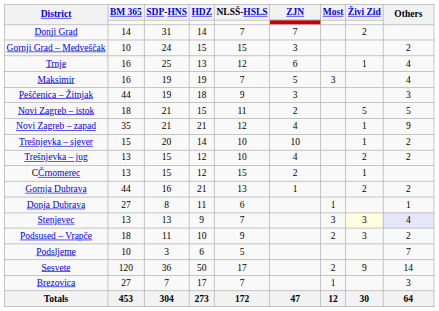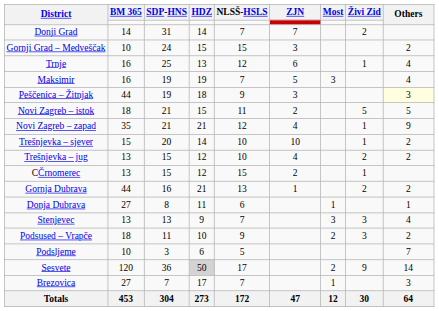(408, 95) no background -> (408, 95) lightyellow background
(364, 220) lightyellow background -> (364, 220) no background
(408, 220) lavender background -> (408, 220) no background
(202, 267) no background -> (202, 267) lightgrey background
